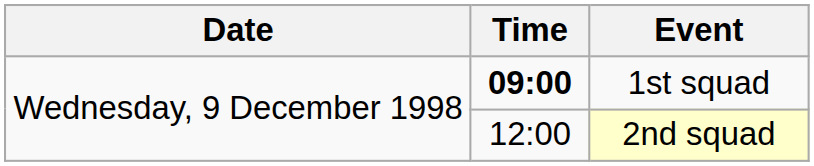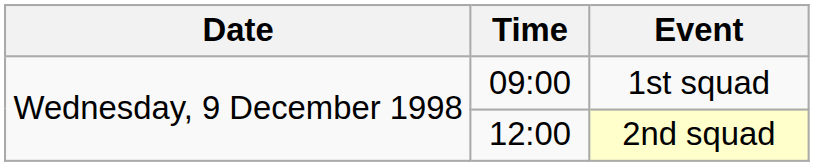(530, 82) bold -> (530, 82) normal
